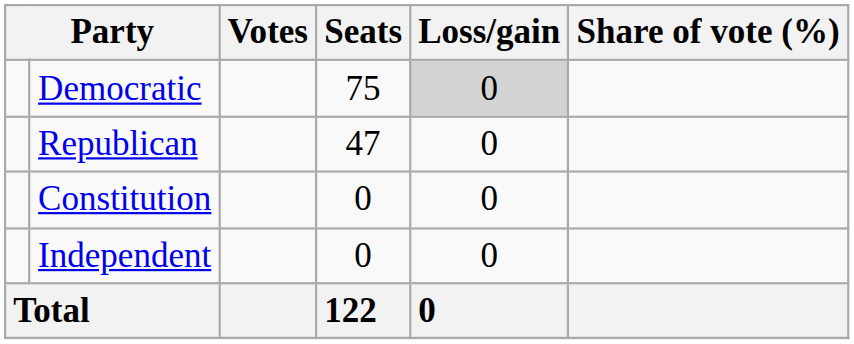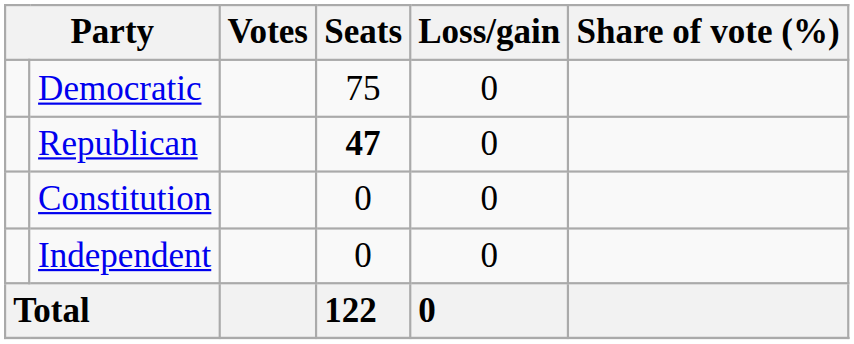(489, 87) lightgrey background -> (489, 87) no background
(363, 143) normal -> (363, 143) bold
